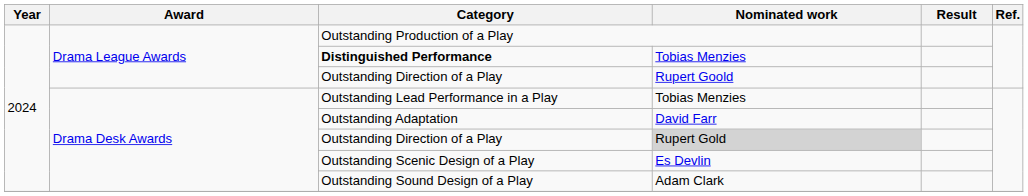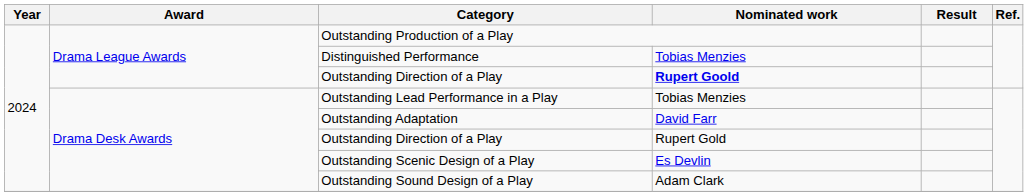(407, 56) bold -> (400, 56) normal
(694, 77) normal -> (697, 77) bold
(691, 139) lightgrey background -> (691, 139) no background
